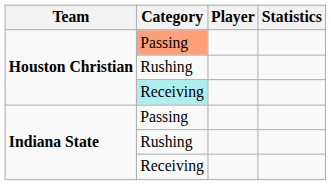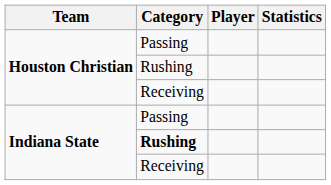(164, 42) lightsalmon background -> (164, 42) no background
(172, 92) paleturquoise background -> (172, 92) no background
(166, 141) normal -> (168, 141) bold
